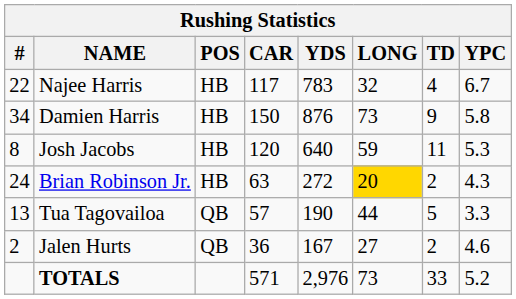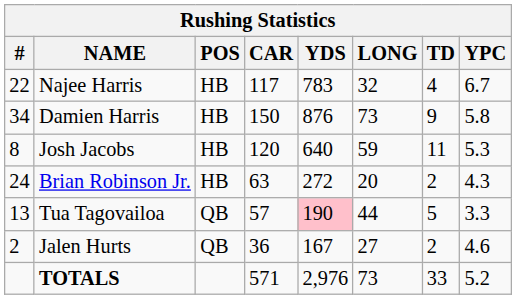(368, 181) gold background -> (368, 181) no background
(318, 213) no background -> (318, 213) pink background
